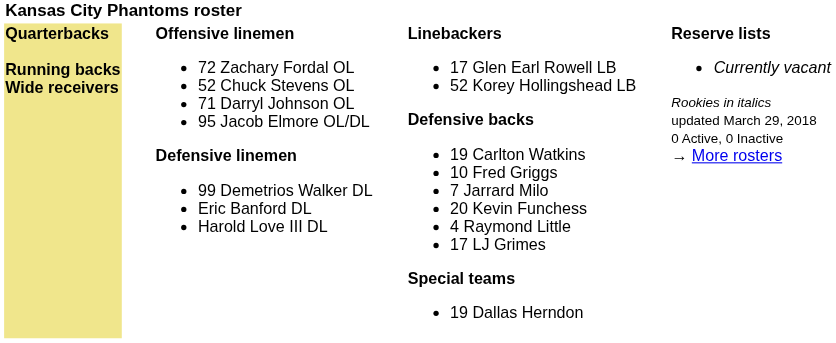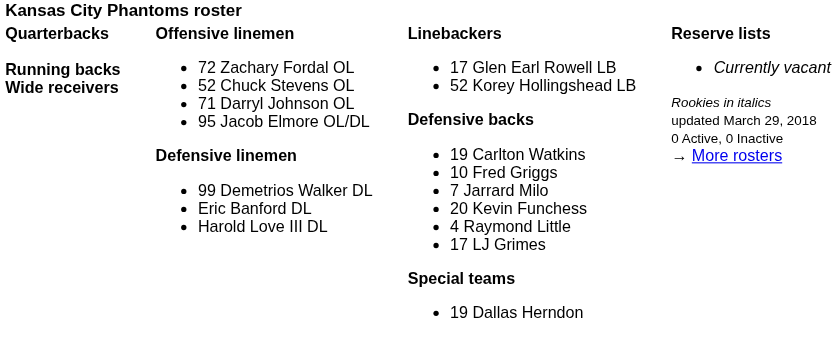(63, 61) khaki background -> (63, 61) no background
